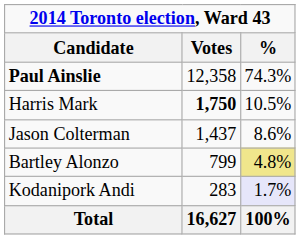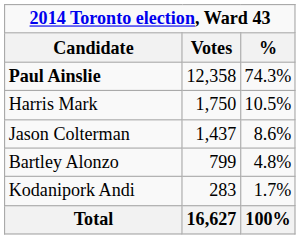(216, 104) bold -> (216, 104) normal
(272, 162) khaki background -> (272, 162) no background
(272, 190) lavender background -> (272, 190) no background
